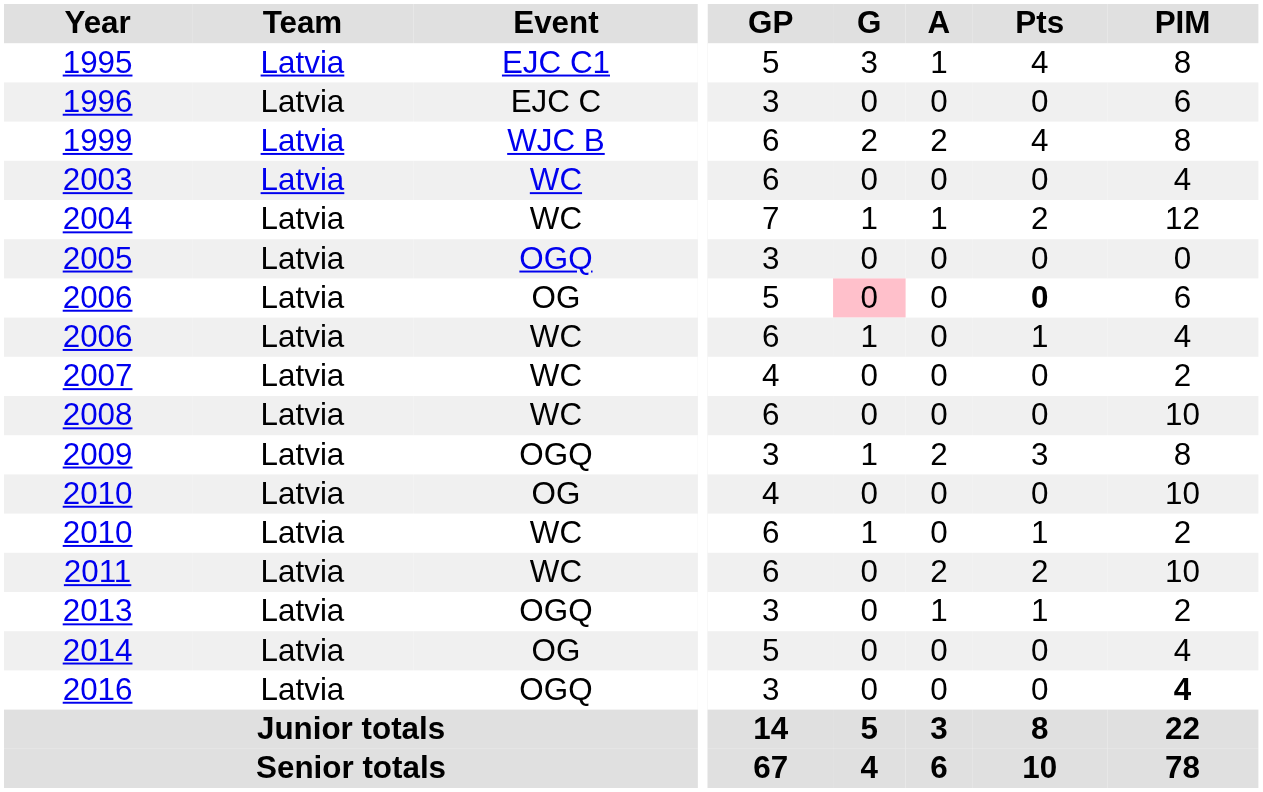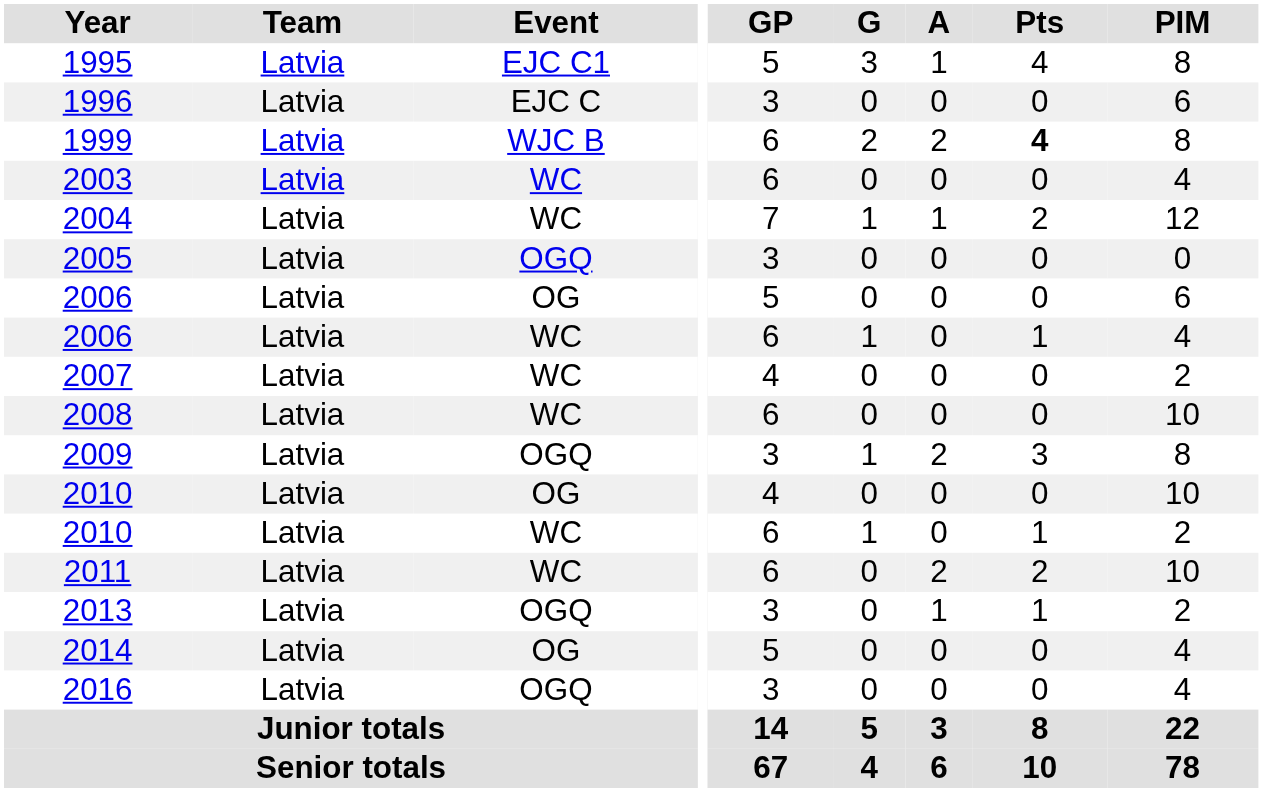(1040, 140) normal -> (1040, 140) bold
(869, 297) pink background -> (869, 297) no background
(1040, 297) bold -> (1040, 297) normal
(1183, 689) bold -> (1183, 689) normal
